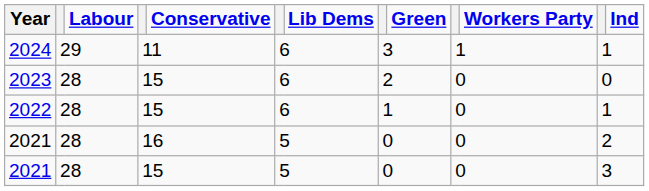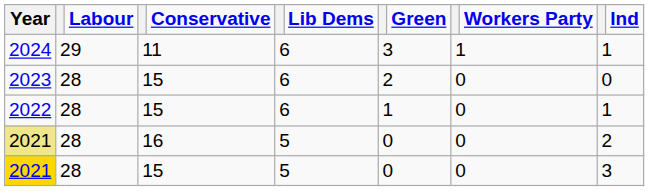(30, 140) no background -> (30, 140) khaki background
(30, 170) no background -> (30, 170) gold background
